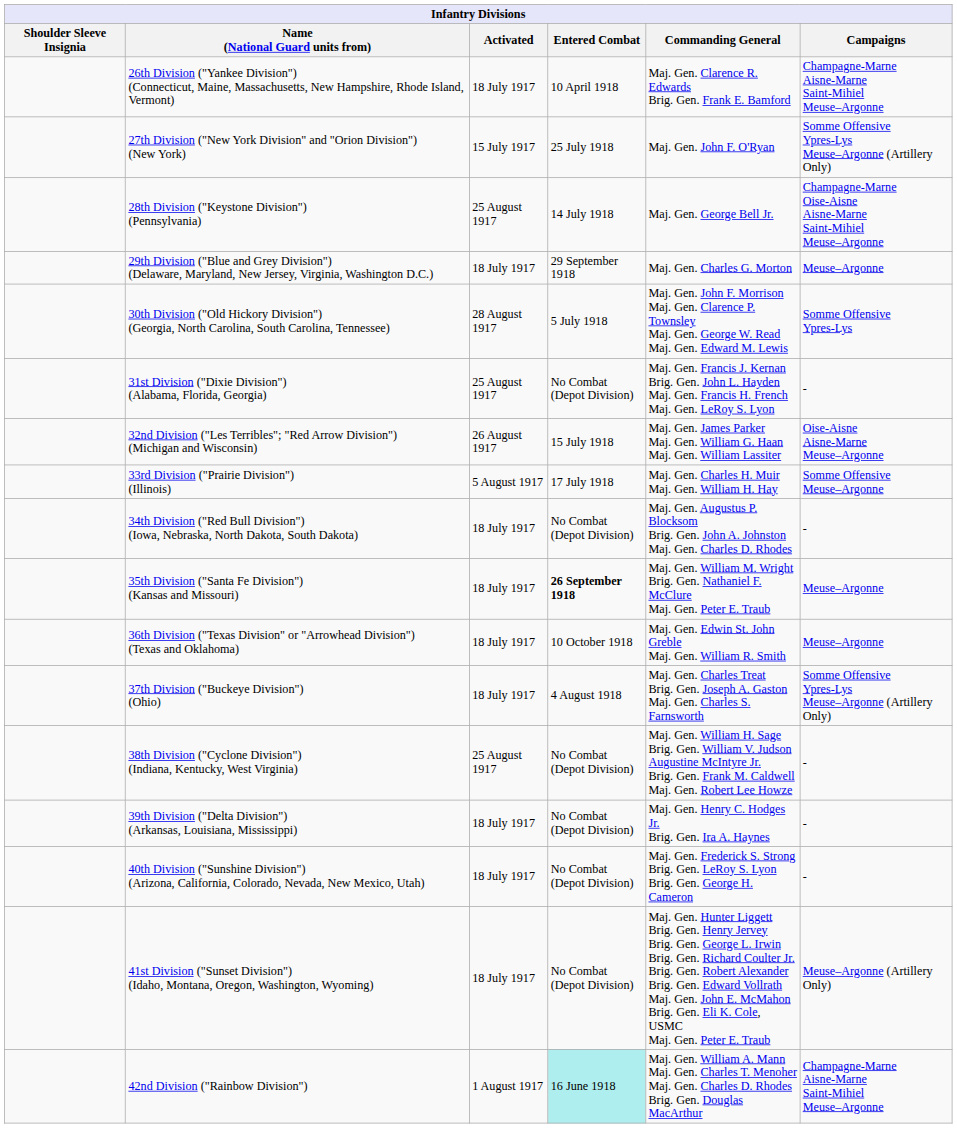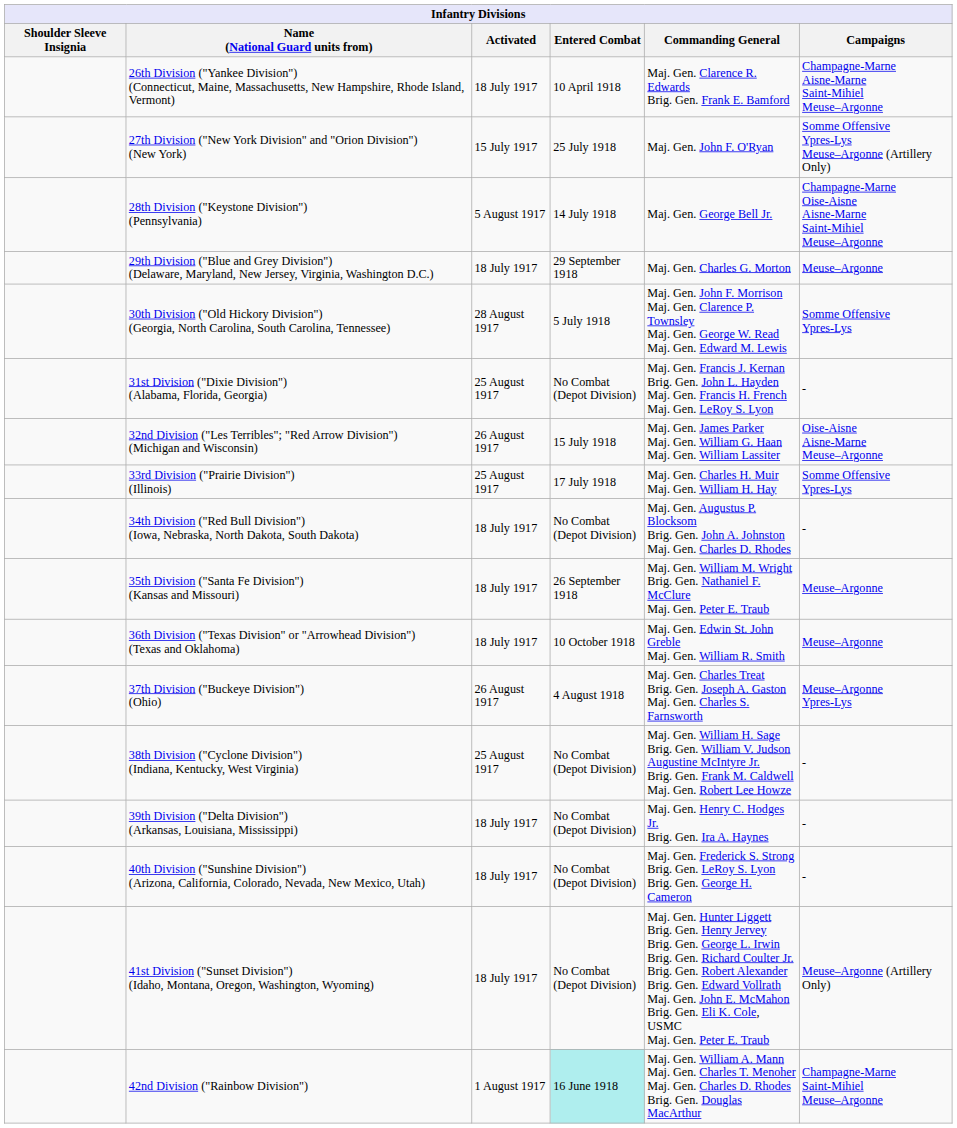(497, 214) 25 August 1917 -> (510, 214) 5 August 1917
(508, 481) 5 August 1917 -> (499, 481) 25 August 1917
(847, 481) Somme Offensive Meuse–Argonne -> (846, 481) Somme Offensive Ypres-Lys
(586, 588) bold -> (587, 588) normal
(504, 695) 18 July 1917 -> (499, 695) 26 August 1917
(868, 695) Somme Offensive Ypres-Lys Meuse–Argonne (Artillery Only) -> (843, 695) Meuse–Argonne Ypres-Lys
(850, 1086) Champagne-Marne Aisne-Marne Saint-Mihiel Meuse–Argonne -> (849, 1086) Champagne-Marne Saint-Mihiel Meuse–Argonne
